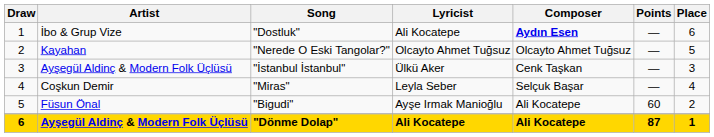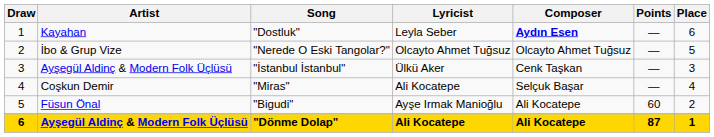(81, 31) İbo & Grup Vize -> (63, 31) Kayahan
(427, 31) Ali Kocatepe -> (426, 31) Leyla Seber
(63, 50) Kayahan -> (81, 50) İbo & Grup Vize
(426, 86) Leyla Seber -> (427, 86) Ali Kocatepe
